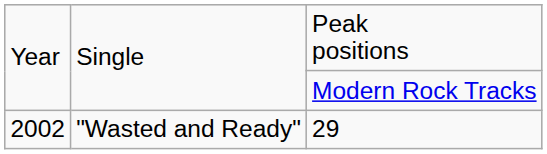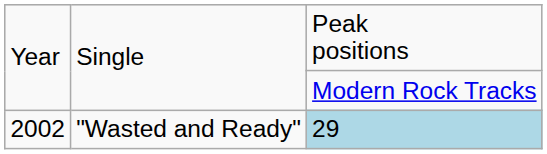(326, 129) no background -> (326, 129) lightblue background
